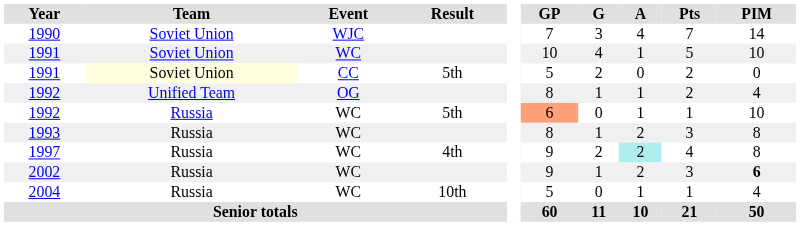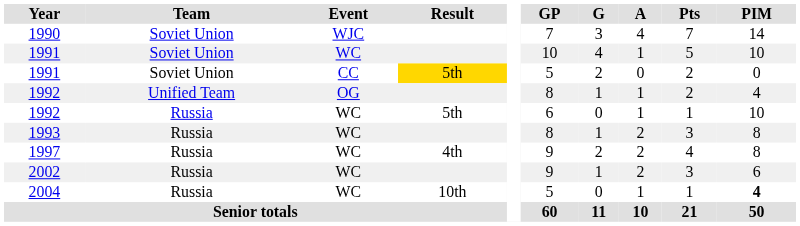(192, 73) lightyellow background -> (192, 73) no background
(452, 73) no background -> (452, 73) gold background
(550, 112) lightsalmon background -> (550, 112) no background
(640, 152) paleturquoise background -> (640, 152) no background
(757, 172) bold -> (757, 172) normal
(757, 192) normal -> (757, 192) bold
